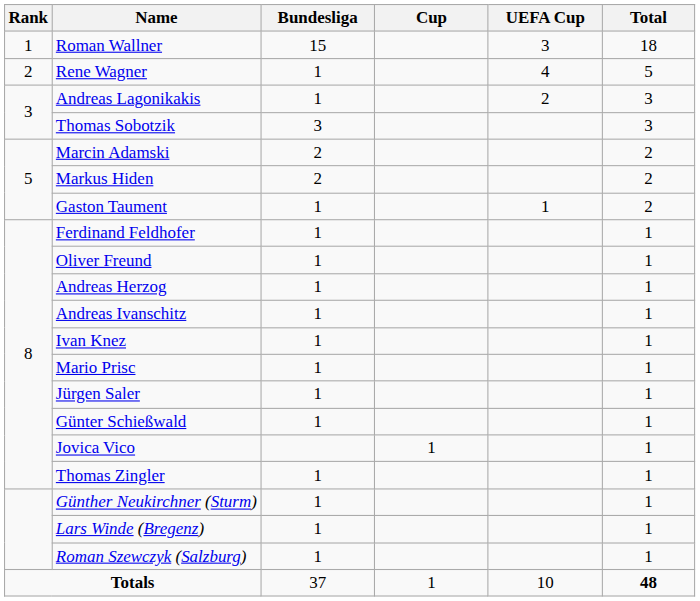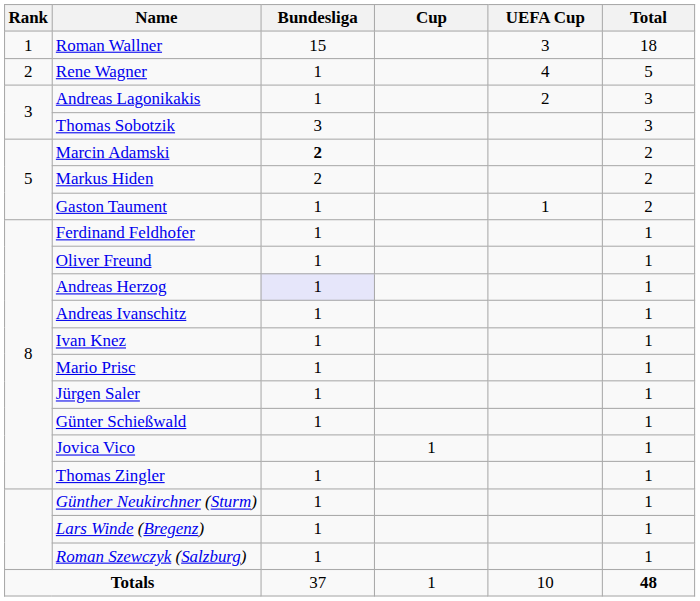(318, 152) normal -> (318, 152) bold
(318, 286) no background -> (318, 286) lavender background
